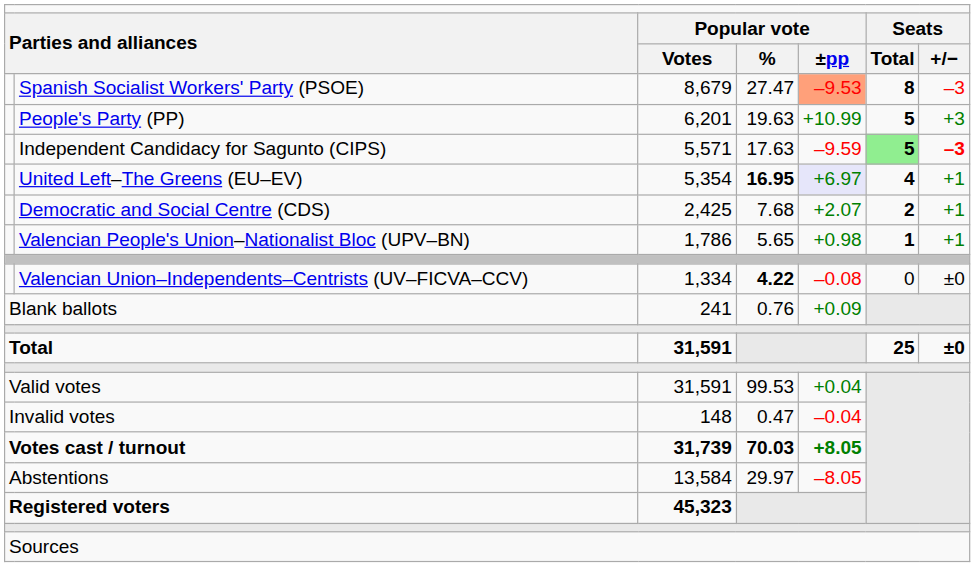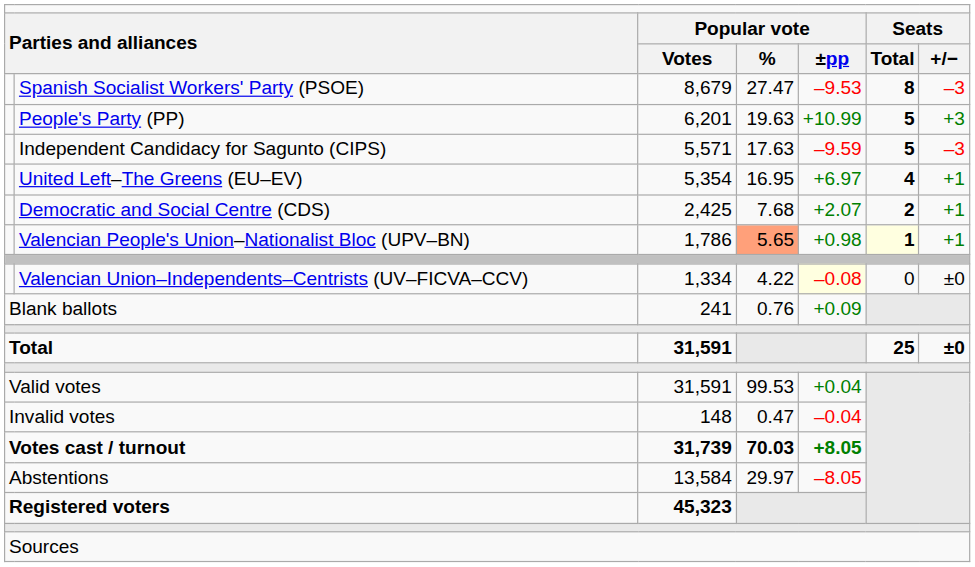(838, 88) lightsalmon background -> (838, 88) no background
(909, 149) lightgreen background -> (909, 149) no background
(954, 149) bold -> (954, 149) normal
(770, 179) bold -> (770, 179) normal
(838, 179) lavender background -> (838, 179) no background
(776, 239) no background -> (776, 239) lightsalmon background
(909, 239) no background -> (909, 239) lightyellow background
(776, 278) bold -> (776, 278) normal
(838, 278) no background -> (838, 278) lightyellow background
